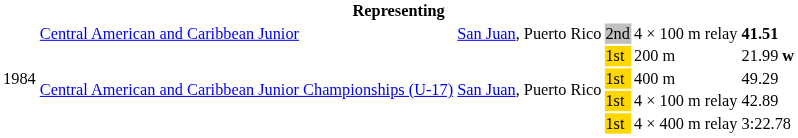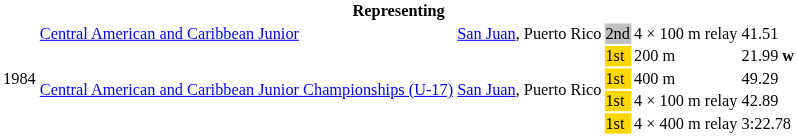(760, 33) bold -> (760, 33) normal
